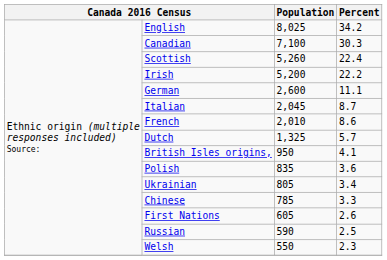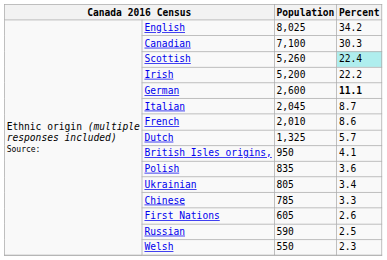(351, 59) no background -> (351, 59) paleturquoise background
(351, 91) normal -> (351, 91) bold
